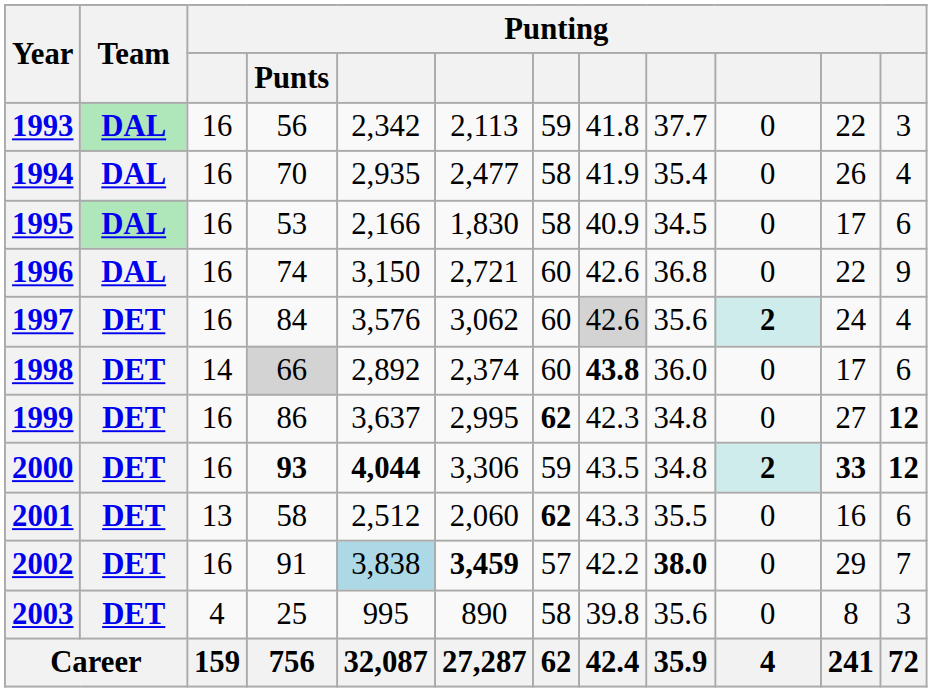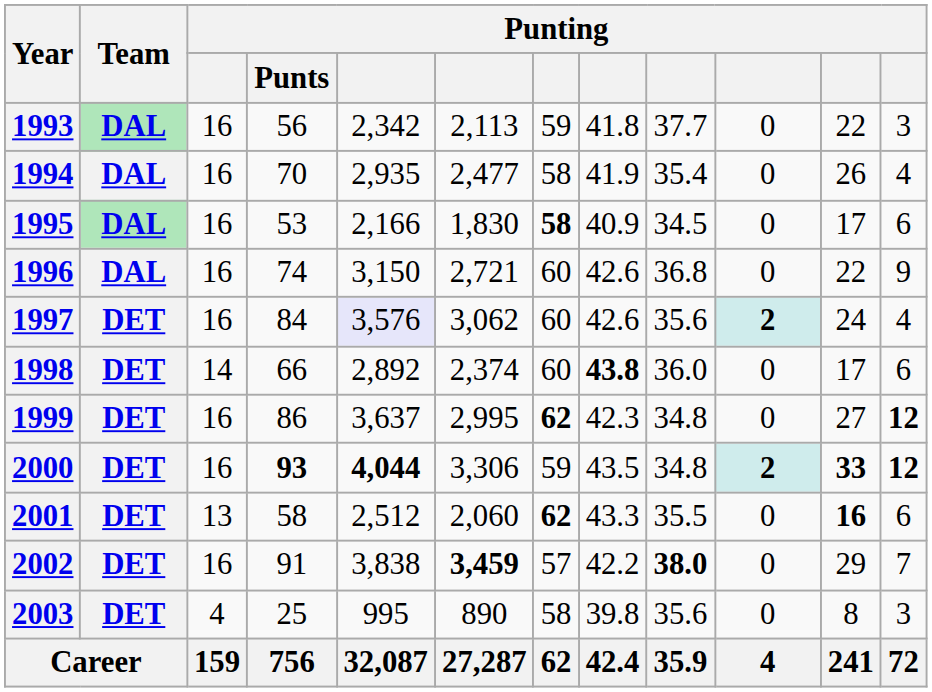(556, 223) normal -> (556, 223) bold
(386, 321) no background -> (386, 321) lavender background
(613, 321) lightgrey background -> (613, 321) no background
(292, 369) lightgrey background -> (292, 369) no background
(851, 516) normal -> (851, 516) bold
(386, 564) lightblue background -> (386, 564) no background
